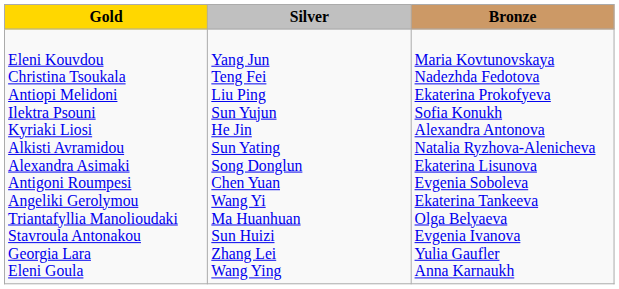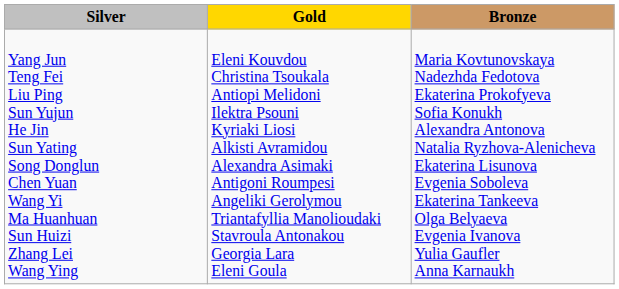columns swapped: (106, 16) <-> (309, 16)
